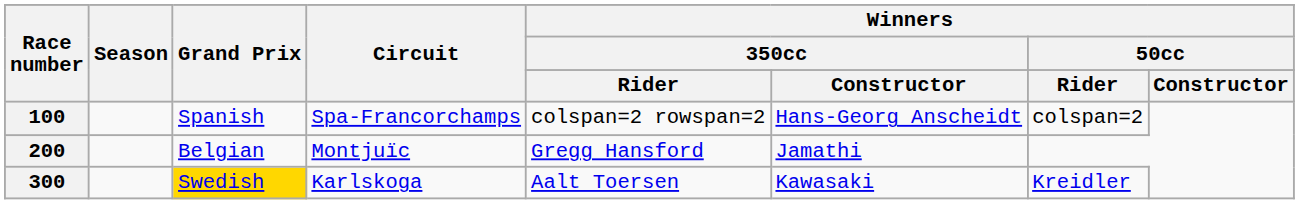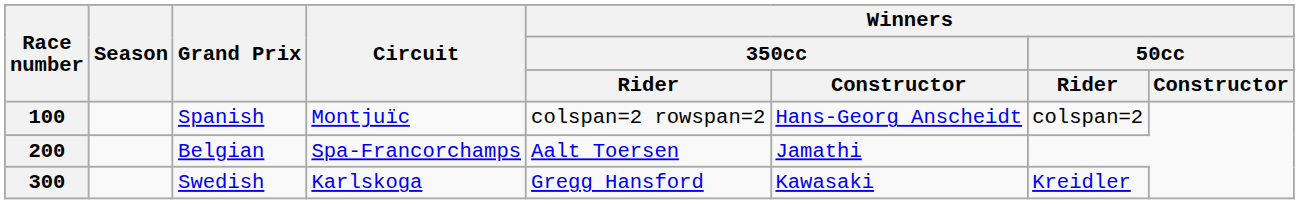(416, 118) Spa-Francorchamps -> (361, 118) Montjuïc
(361, 151) Montjuïc -> (416, 151) Spa-Francorchamps
(617, 151) Gregg Hansford -> (605, 151) Aalt Toersen
(221, 183) gold background -> (221, 183) no background
(605, 183) Aalt Toersen -> (617, 183) Gregg Hansford
